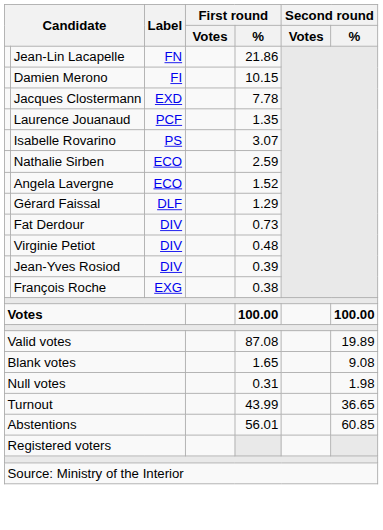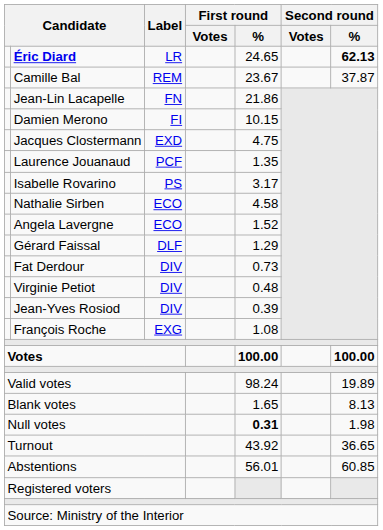+ row: (45, 57)
+ row: (47, 78)
(265, 99) 7.78 -> (265, 141) 4.75
(265, 141) 3.07 -> (265, 183) 3.17
(265, 162) 2.59 -> (265, 203) 4.58
(265, 287) 0.38 -> (265, 329) 1.08
(262, 341) 87.08 -> (262, 383) 98.24
(362, 362) 9.08 -> (362, 404) 8.13
(265, 383) normal -> (265, 425) bold
(262, 404) 43.99 -> (262, 446) 43.92
